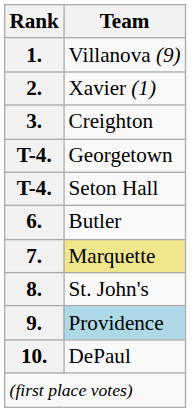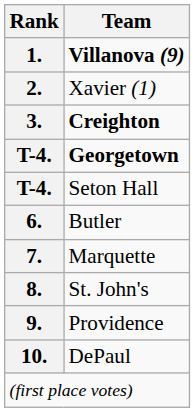(125, 54) normal -> (127, 54) bold
(111, 121) normal -> (114, 121) bold
(121, 155) normal -> (124, 155) bold
(112, 255) khaki background -> (112, 255) no background
(116, 322) lightblue background -> (116, 322) no background
